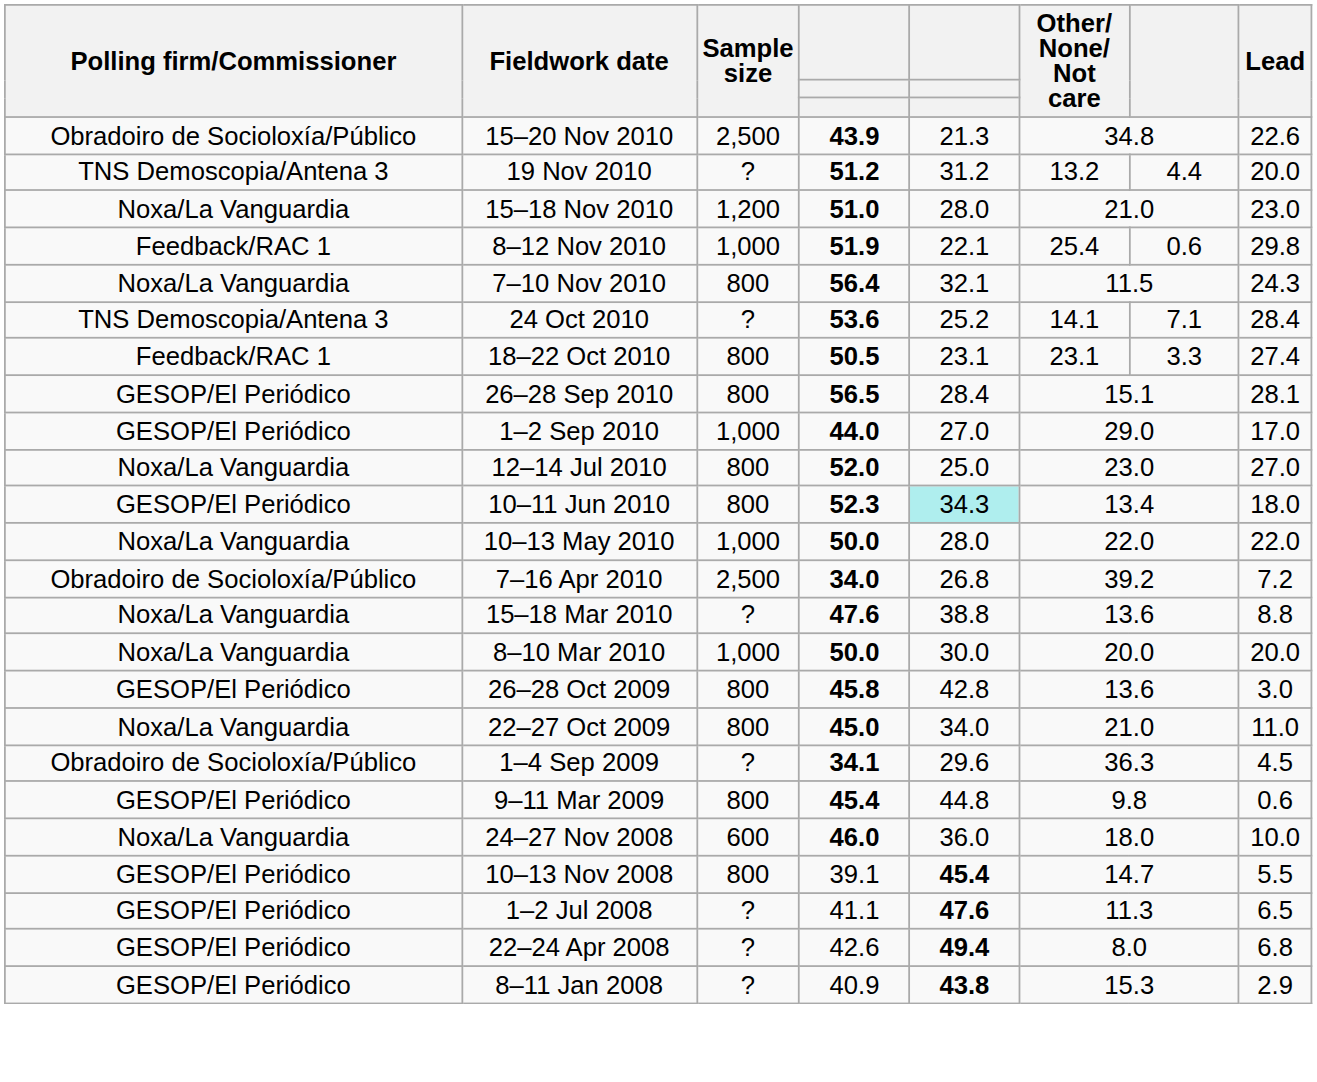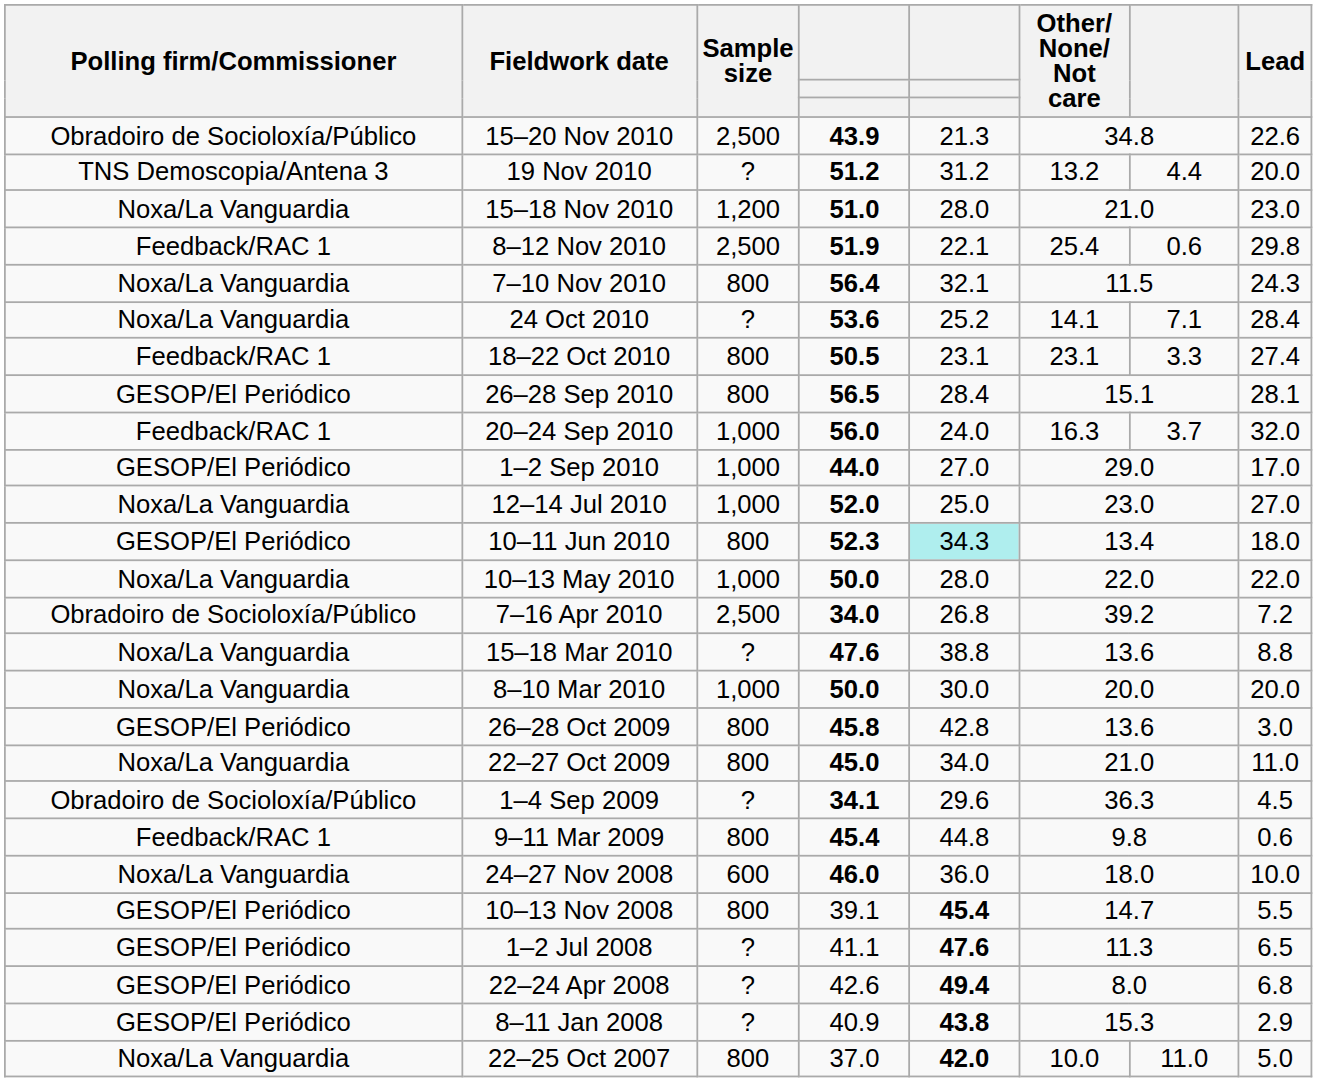(748, 246) 1,000 -> (748, 246) 2,500
(233, 320) TNS Demoscopia/Antena 3 -> (233, 320) Noxa/La Vanguardia
+ row: (579, 431)
(748, 468) 800 -> (748, 505) 1,000
(233, 800) GESOP/El Periódico -> (233, 837) Feedback/RAC 1
+ row: (579, 1059)
